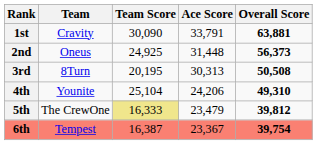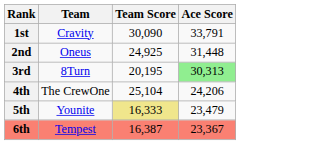- column: (274, 14)
(207, 71) no background -> (207, 71) lightgreen background
(75, 91) Younite -> (75, 91) The CrewOne
(75, 110) The CrewOne -> (75, 110) Younite
